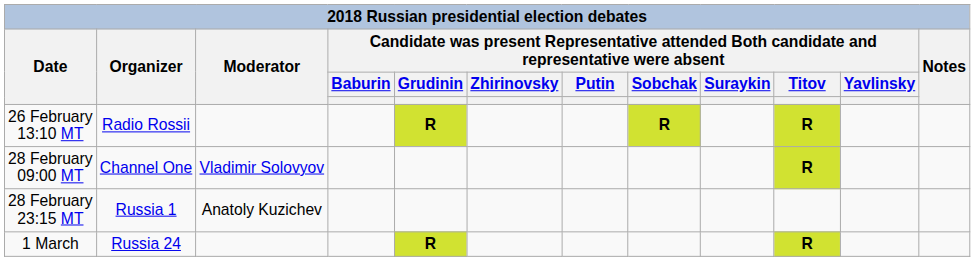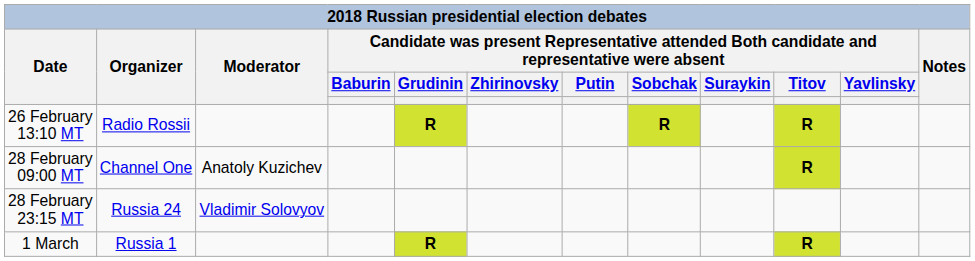(262, 167) Vladimir Solovyov -> (262, 167) Anatoly Kuzichev
(146, 210) Russia 1 -> (146, 210) Russia 24
(262, 210) Anatoly Kuzichev -> (262, 210) Vladimir Solovyov
(146, 243) Russia 24 -> (146, 243) Russia 1
